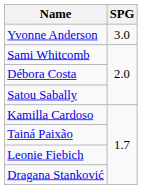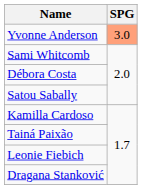(122, 34) no background -> (122, 34) lightsalmon background
